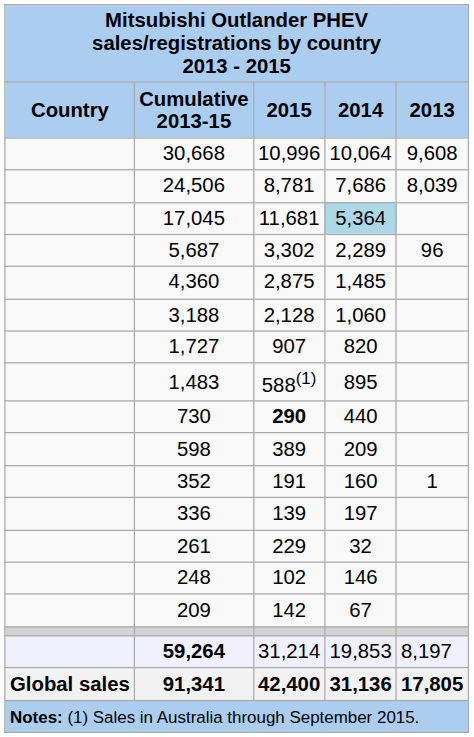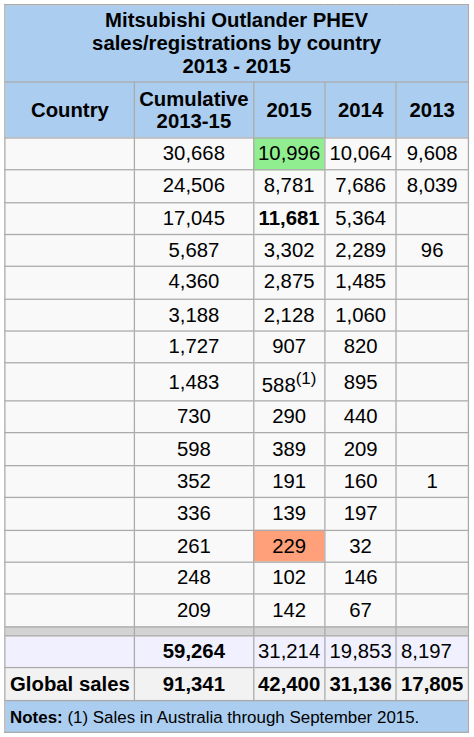(289, 153) no background -> (289, 153) lightgreen background
(289, 218) normal -> (289, 218) bold
(361, 218) lightblue background -> (361, 218) no background
(289, 416) bold -> (289, 416) normal
(289, 545) no background -> (289, 545) lightsalmon background
